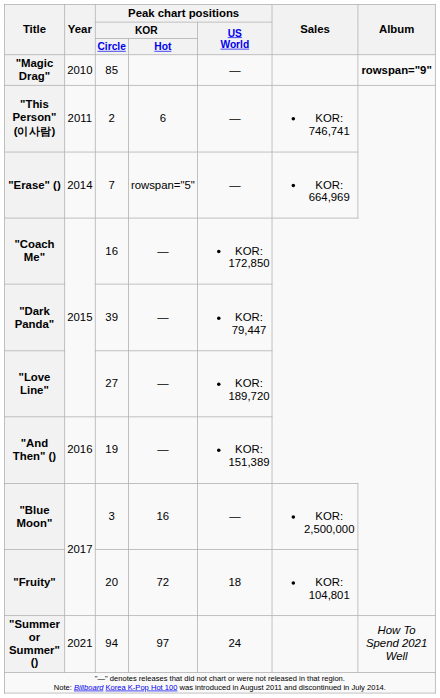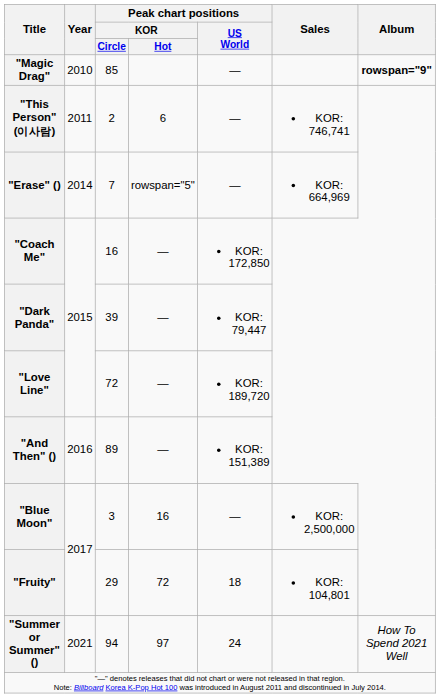(112, 383) 27 -> (112, 383) 72
(112, 450) 19 -> (112, 450) 89
(112, 582) 20 -> (112, 582) 29
